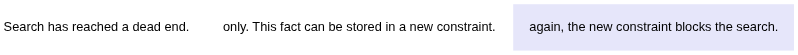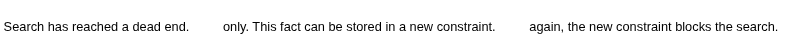(654, 27) lavender background -> (654, 27) no background
